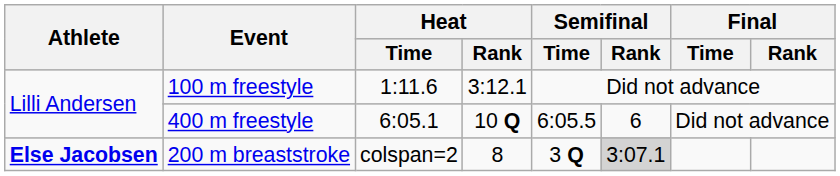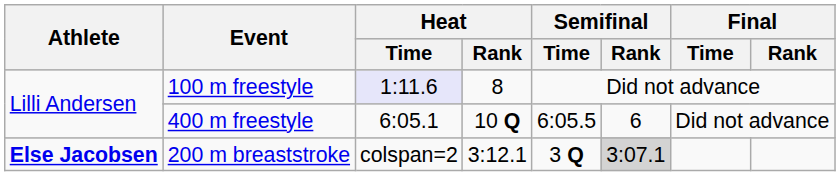(409, 87) no background -> (409, 87) lavender background
(497, 87) 3:12.1 -> (497, 87) 8
(497, 155) 8 -> (497, 155) 3:12.1
